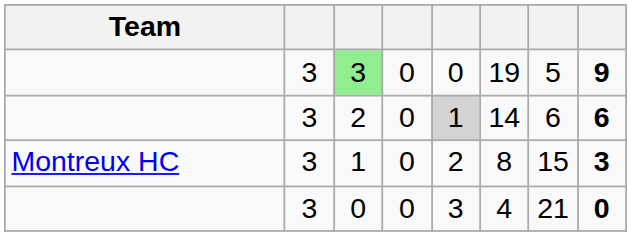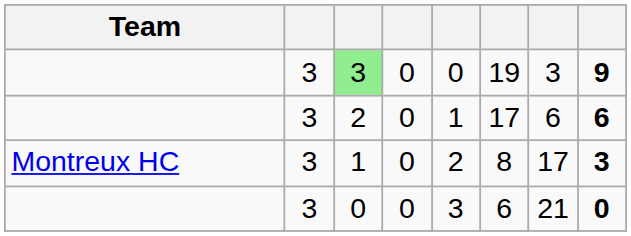(553, 72) 5 -> (553, 72) 3
(456, 117) lightgrey background -> (456, 117) no background
(504, 117) 14 -> (504, 117) 17
(553, 162) 15 -> (553, 162) 17
(504, 207) 4 -> (504, 207) 6
